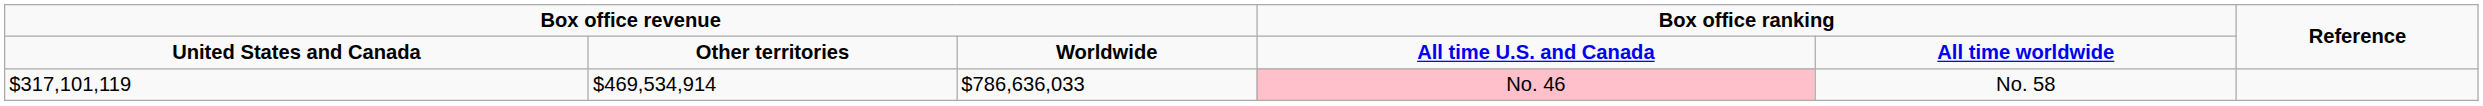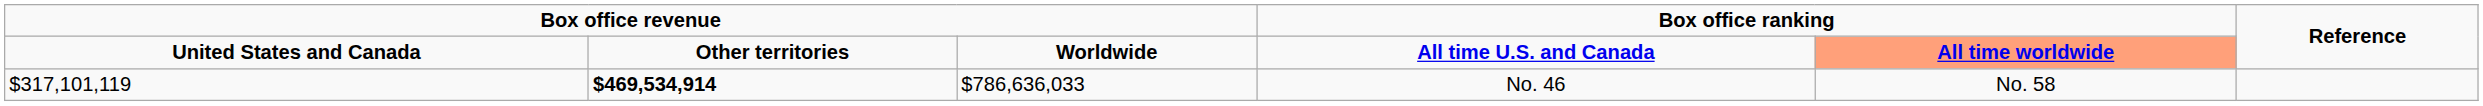(2026, 52) no background -> (2026, 52) lightsalmon background
(655, 84) normal -> (655, 84) bold
(1536, 84) pink background -> (1536, 84) no background
